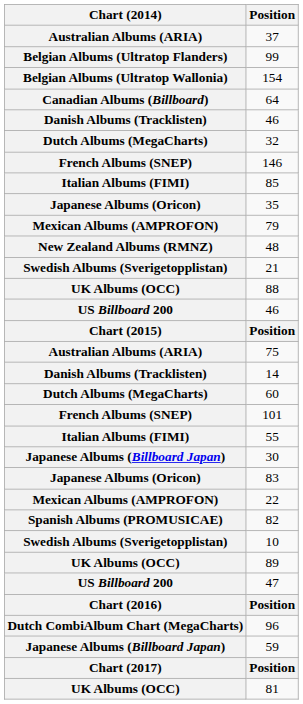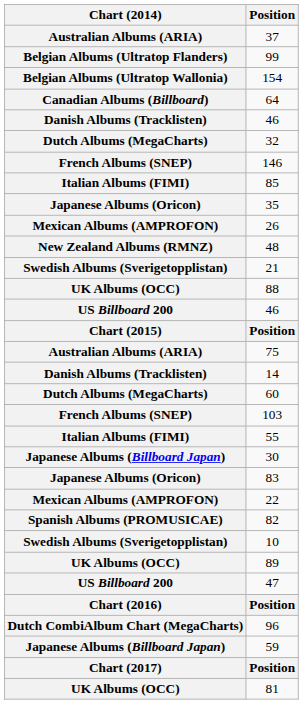(272, 225) 79 -> (272, 225) 26
(272, 415) 101 -> (272, 415) 103
